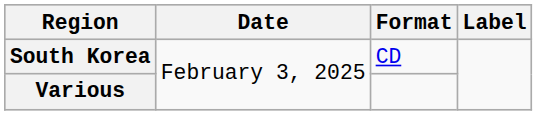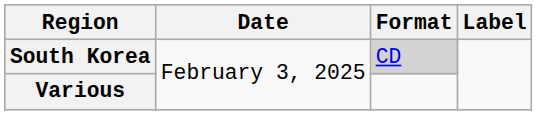(388, 57) no background -> (388, 57) lightgrey background
